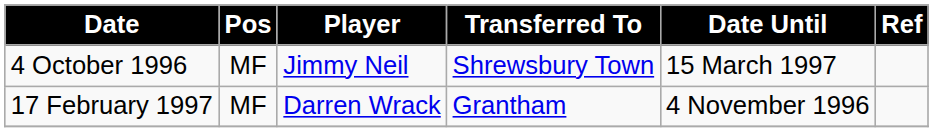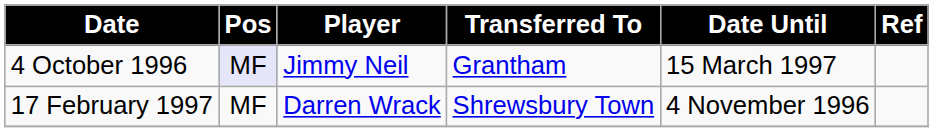(248, 65) no background -> (248, 65) lavender background
(553, 65) Shrewsbury Town -> (509, 65) Grantham
(509, 106) Grantham -> (553, 106) Shrewsbury Town
